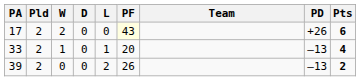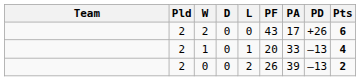columns swapped: (222, 13) <-> (15, 13)
(128, 31) lightyellow background -> (271, 31) no background
